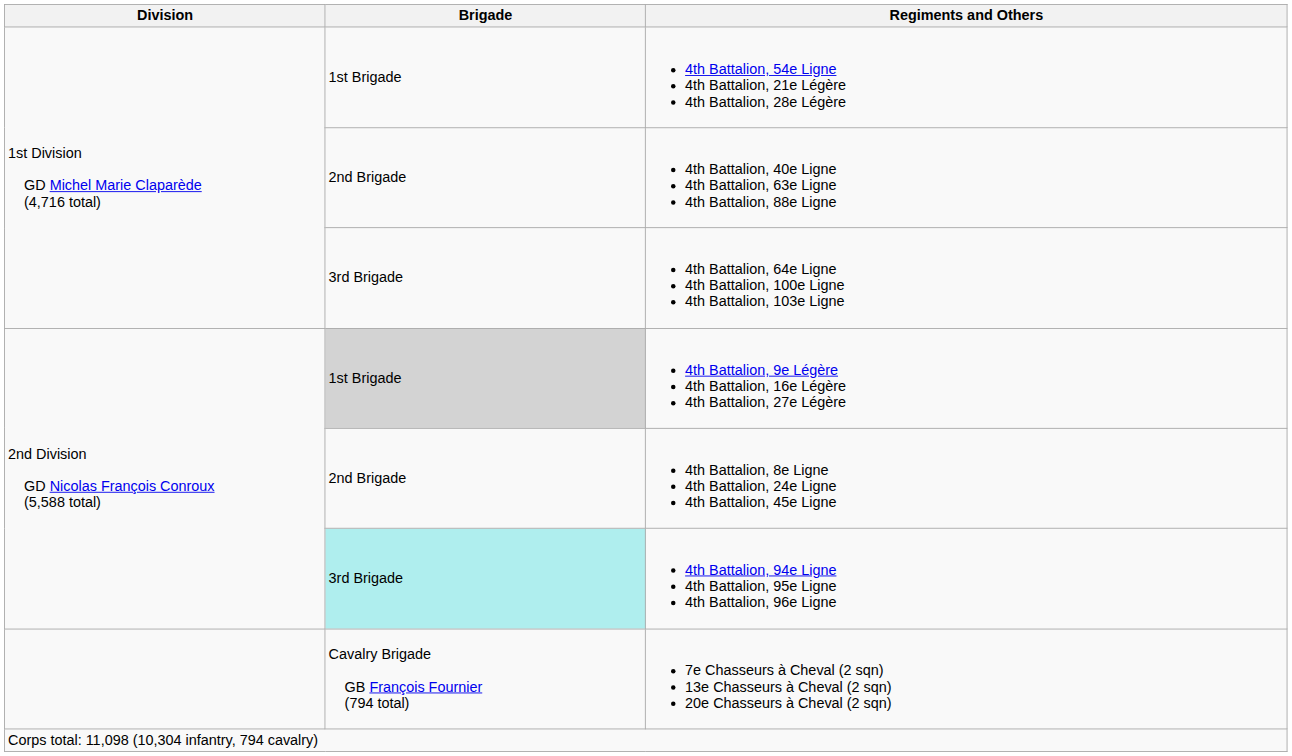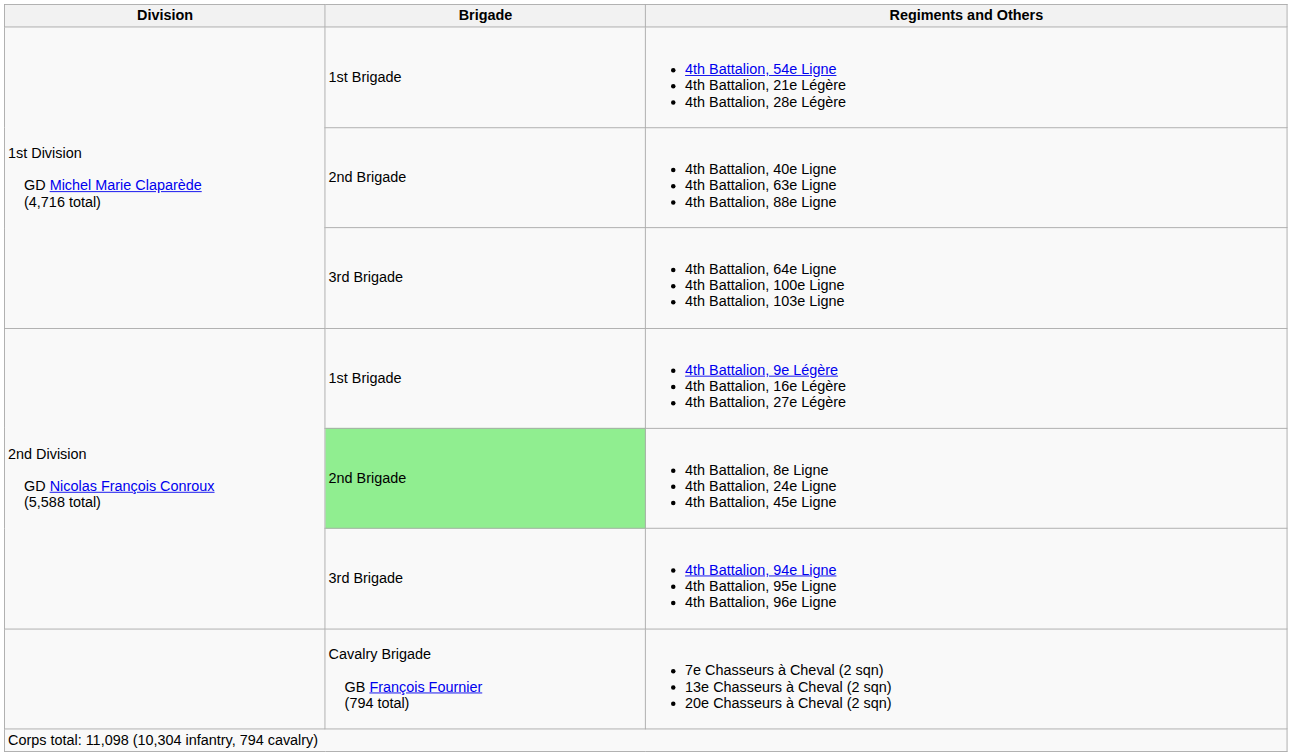(365, 378) lightgrey background -> (365, 378) no background
(367, 478) no background -> (367, 478) lightgreen background
(366, 578) paleturquoise background -> (366, 578) no background
